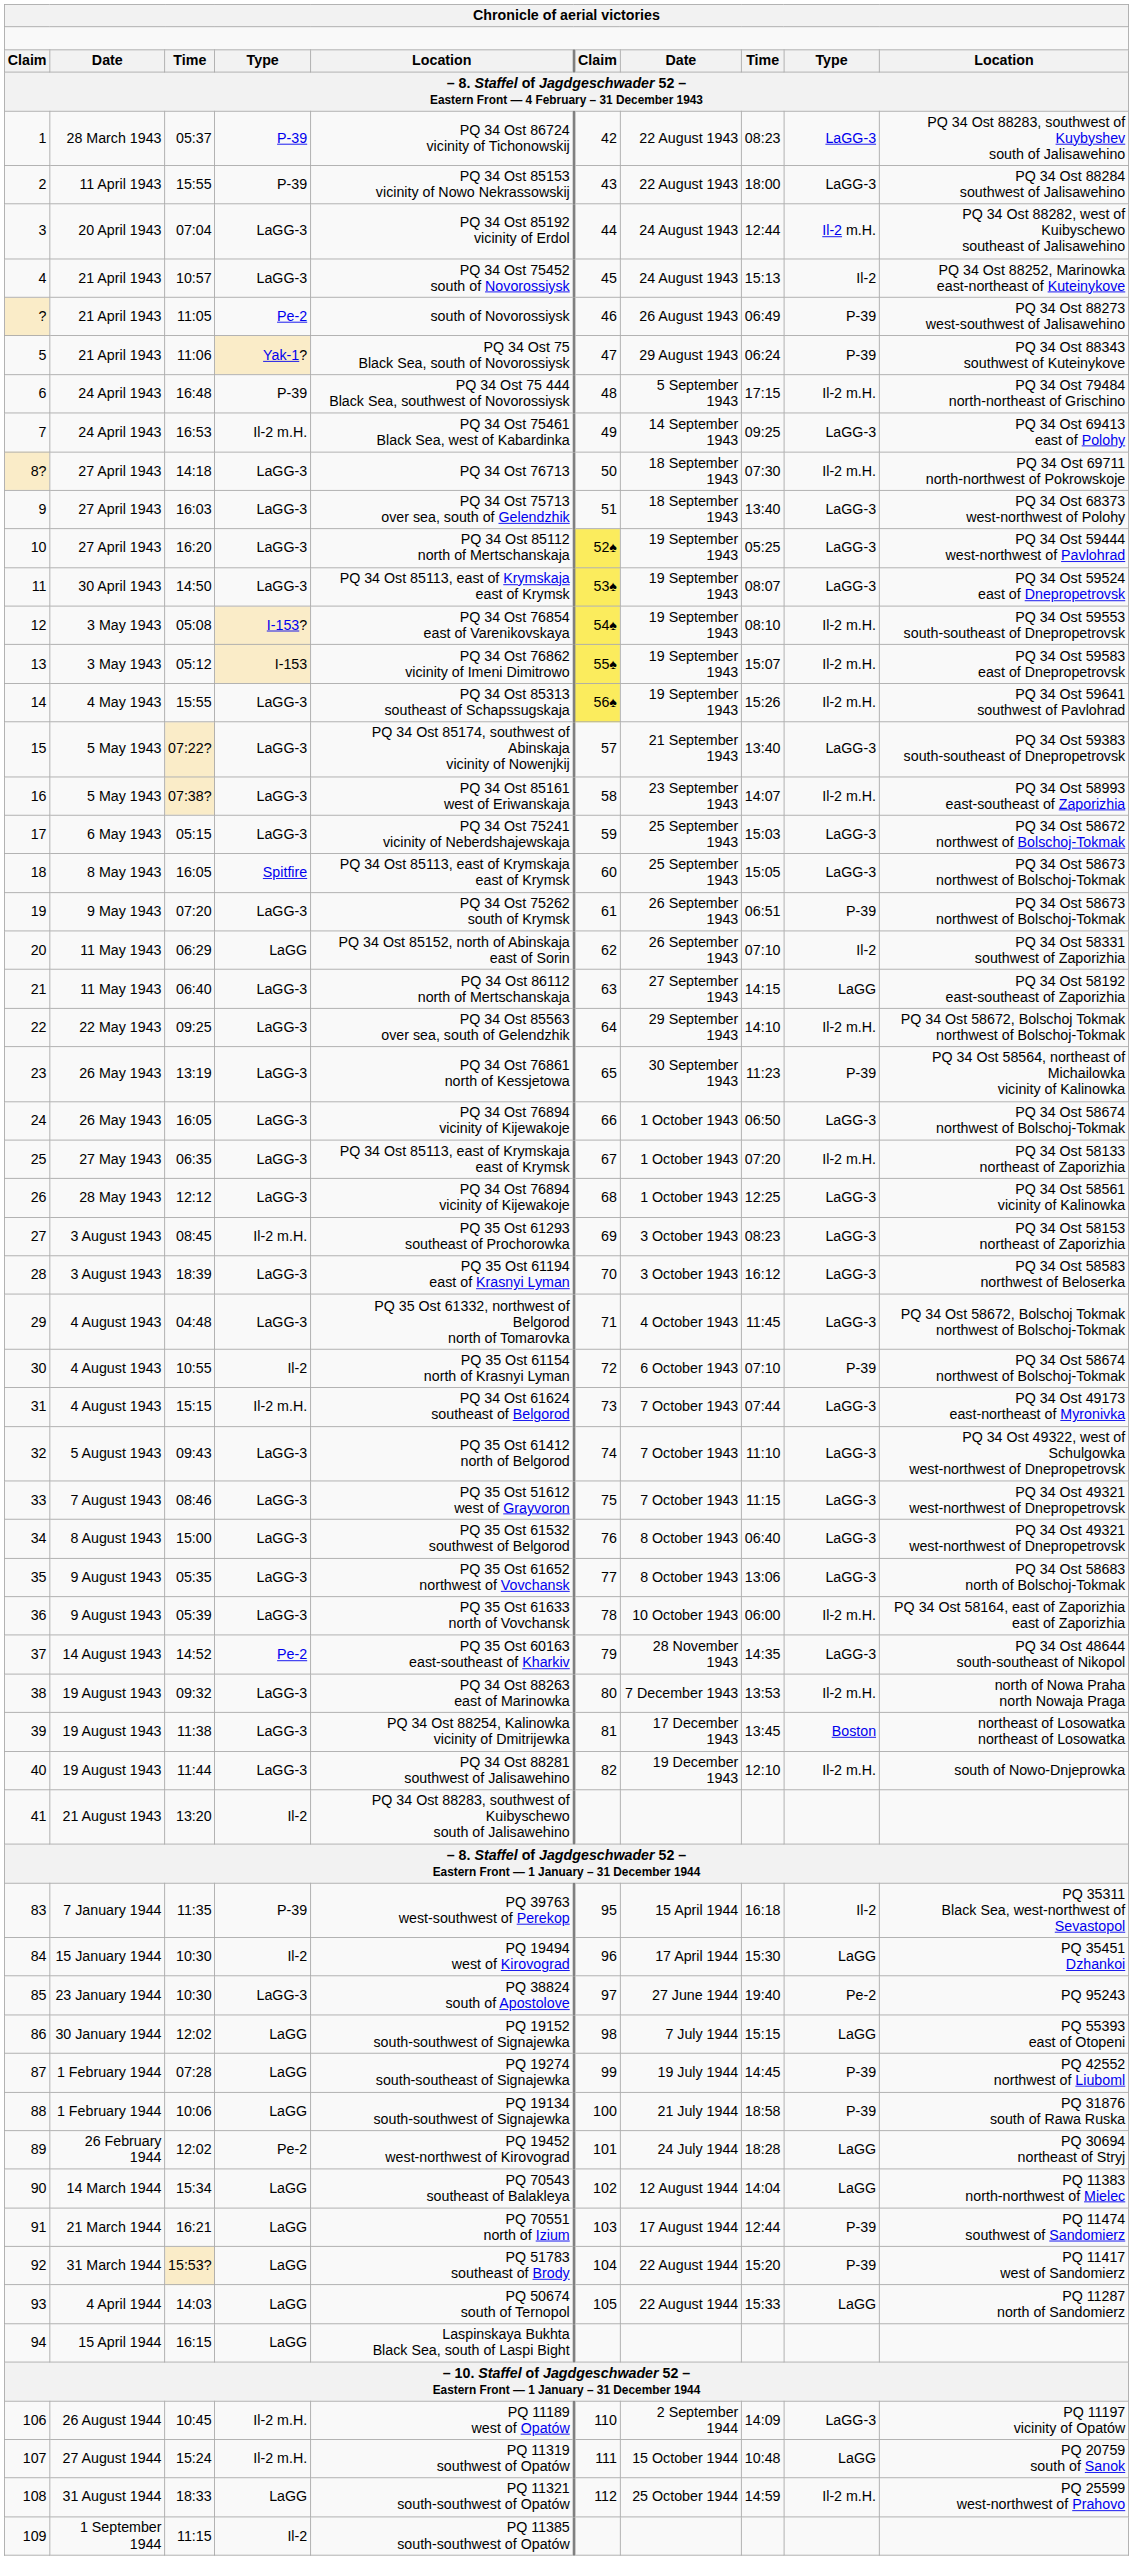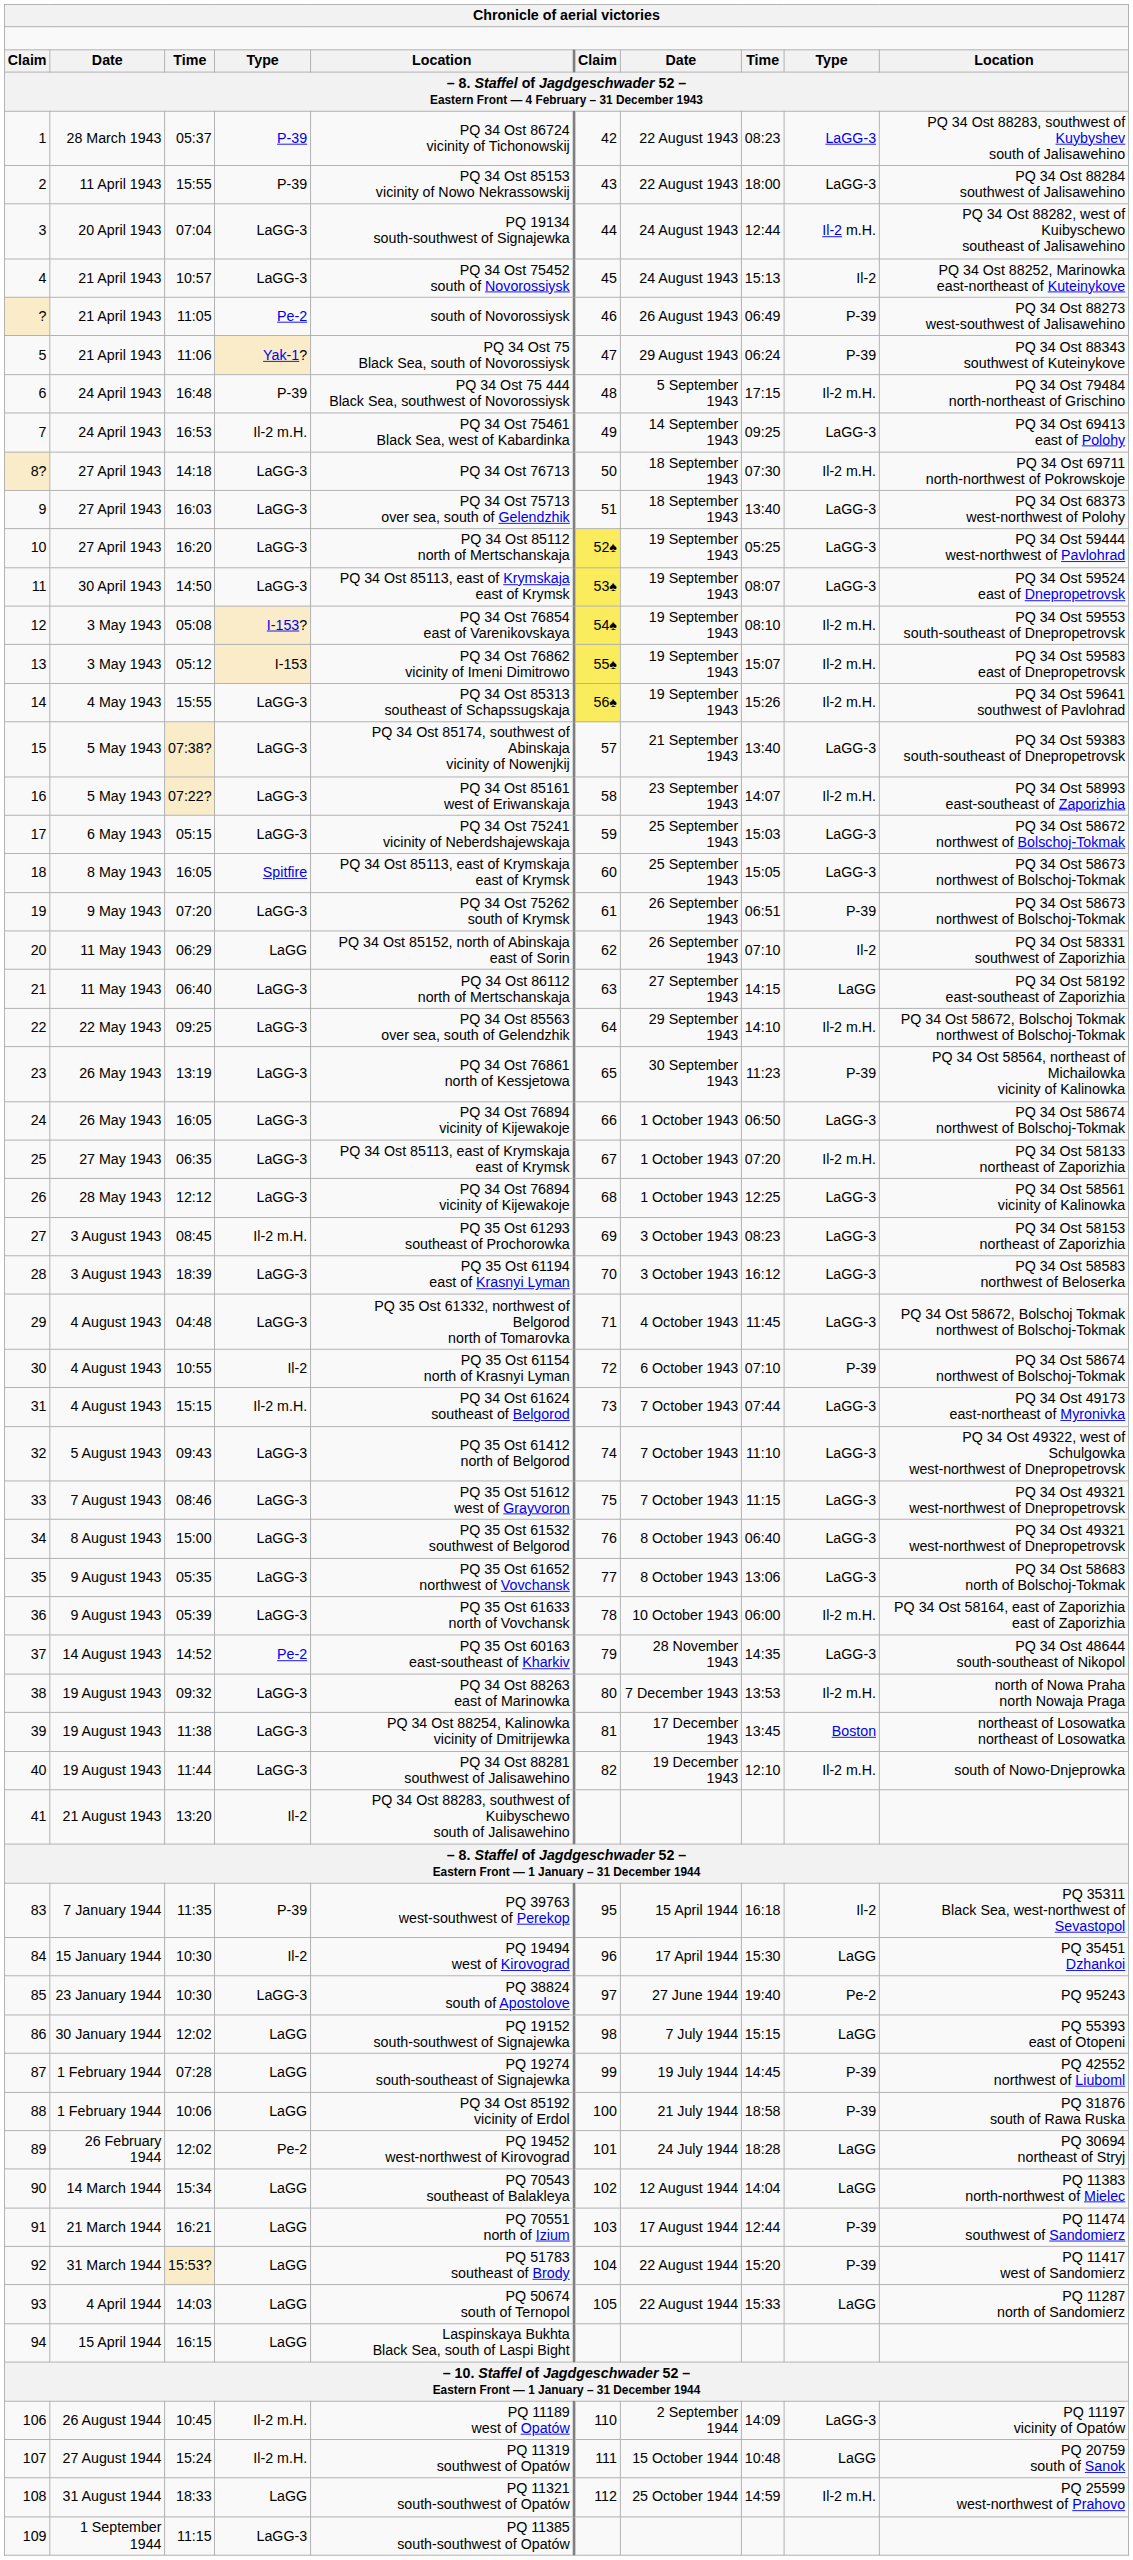(515, 231) PQ 34 Ost 85192 vicinity of Erdol -> (472, 231) PQ 19134 south-southwest of Signajewka
(190, 749) 07:22? -> (190, 749) 07:38?
(190, 795) 07:38? -> (190, 795) 07:22?
(472, 2111) PQ 19134 south-southwest of Signajewka -> (515, 2111) PQ 34 Ost 85192 vicinity of Erdol
(297, 2535) Il-2 -> (282, 2535) LaGG-3
